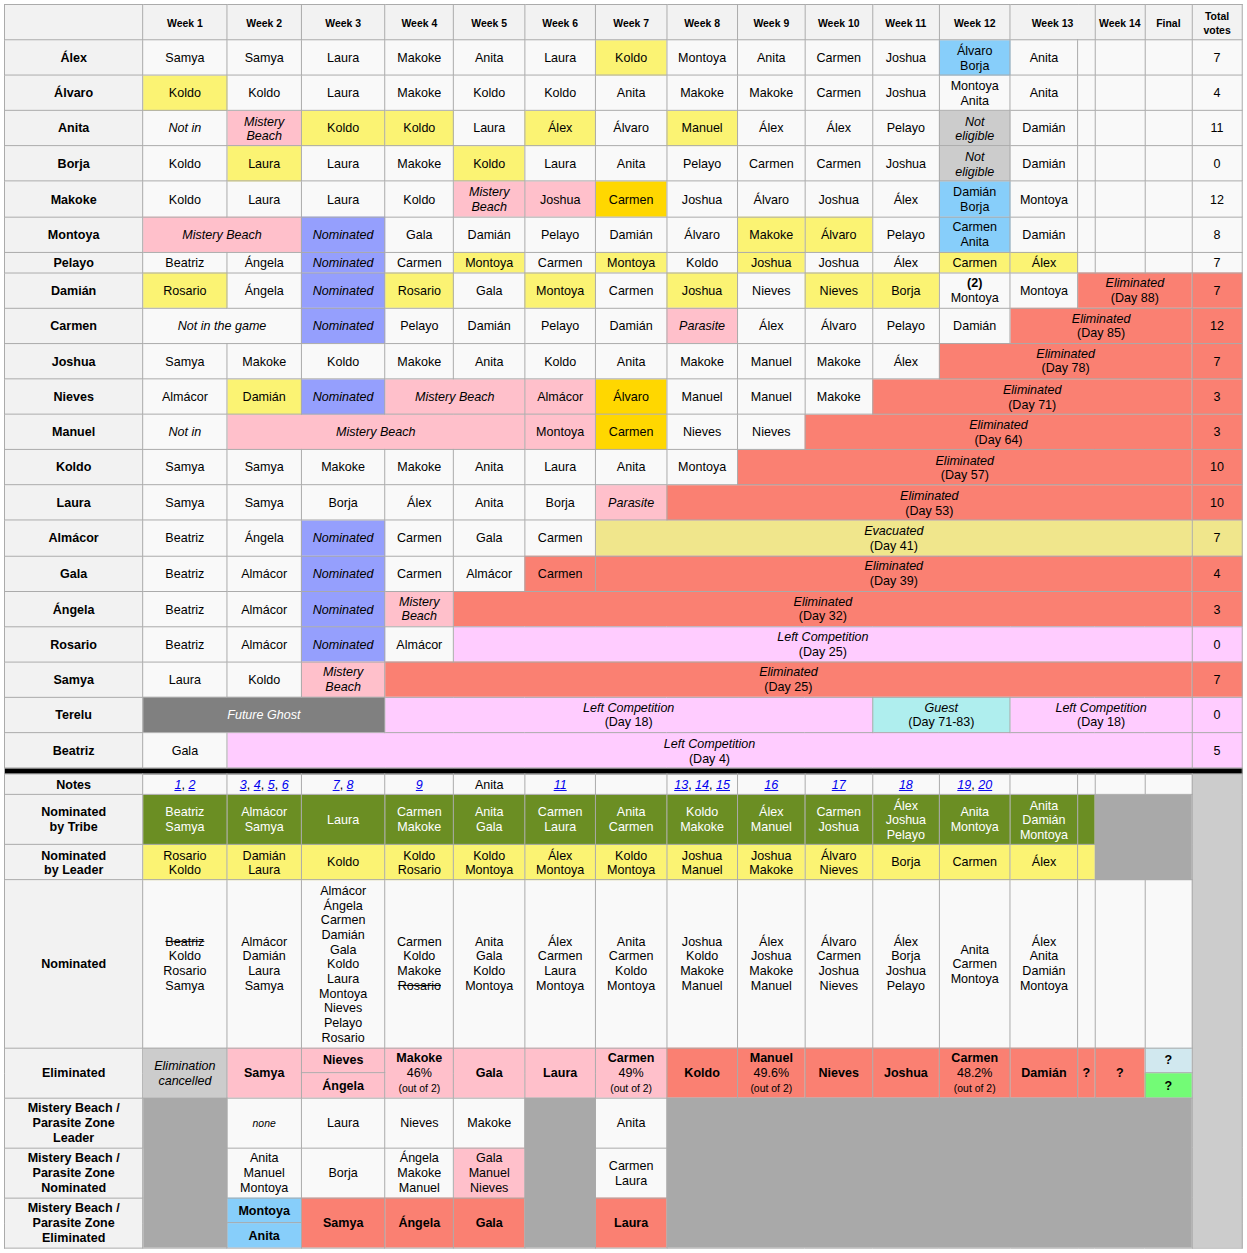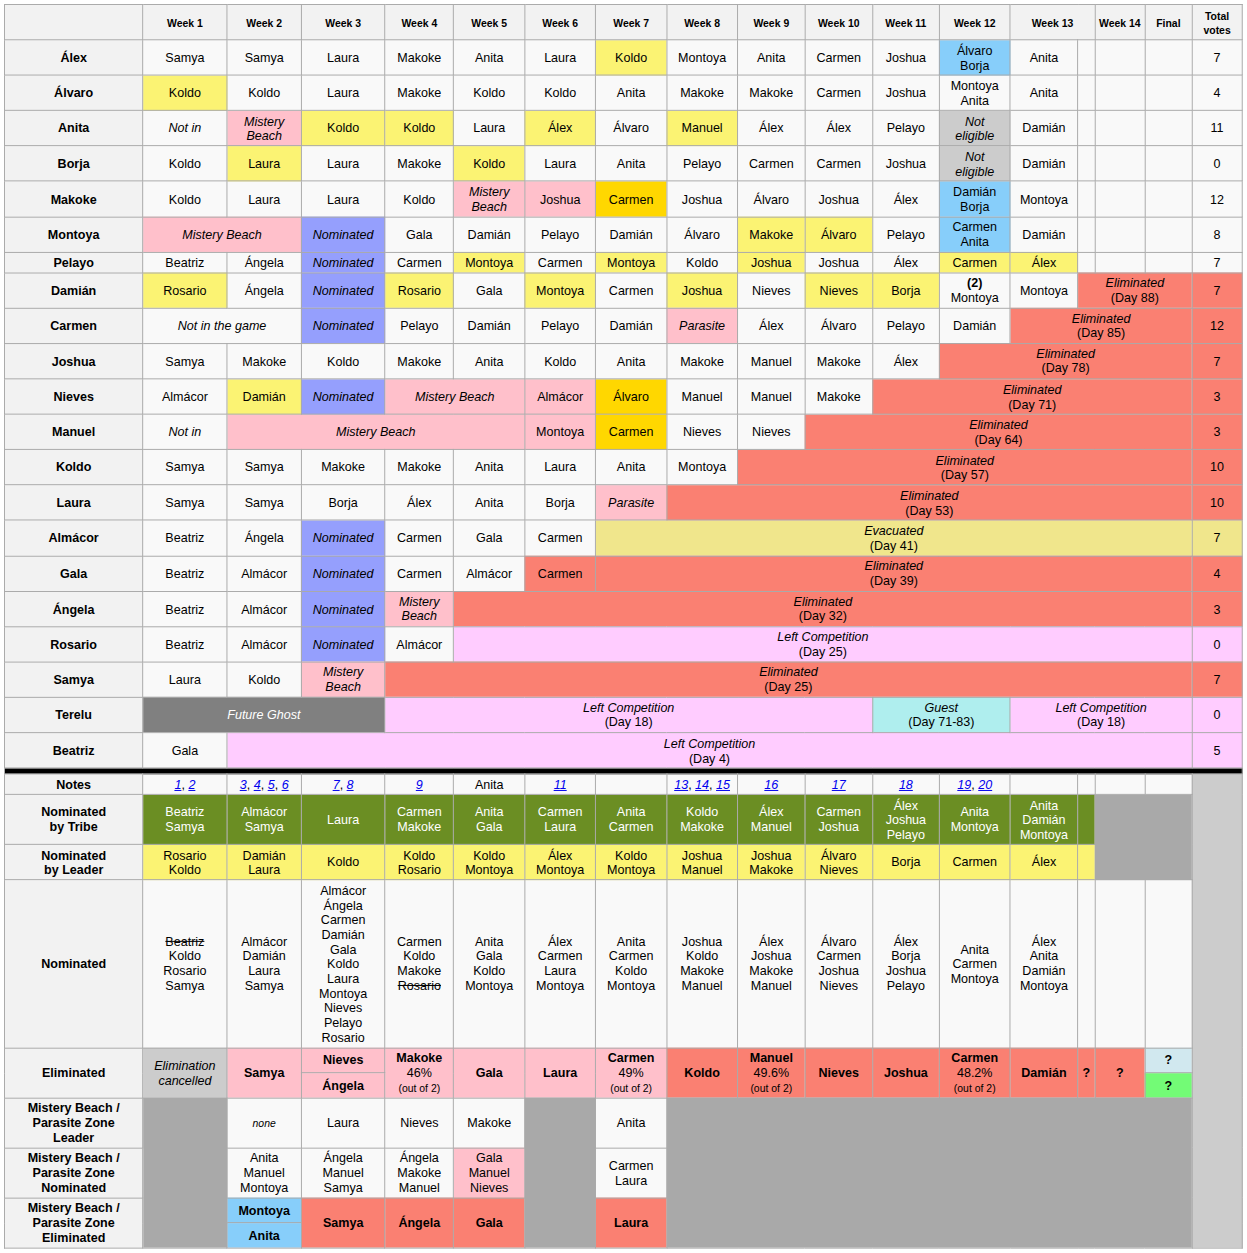(343, 1173) Borja -> (343, 1173) Ángela Manuel Samya
